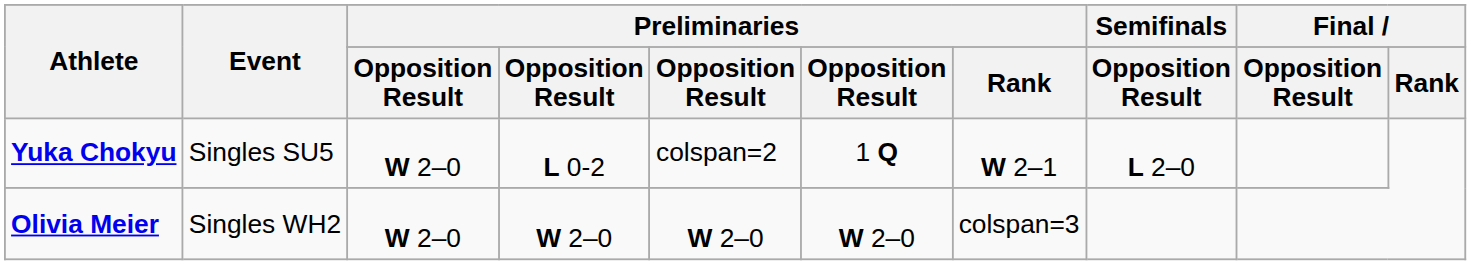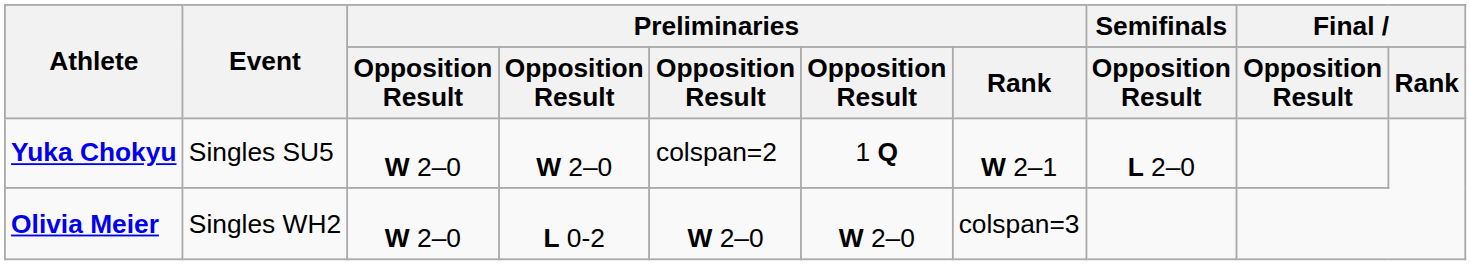(574, 168) L 0-2 -> (574, 168) W 2–0
(574, 239) W 2–0 -> (574, 239) L 0-2
